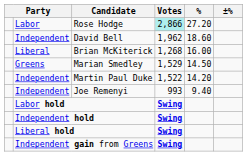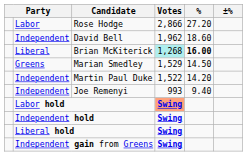(170, 24) paleturquoise background -> (170, 24) no background
(170, 51) no background -> (170, 51) paleturquoise background
(199, 51) normal -> (199, 51) bold
(170, 104) no background -> (170, 104) lightsalmon background
